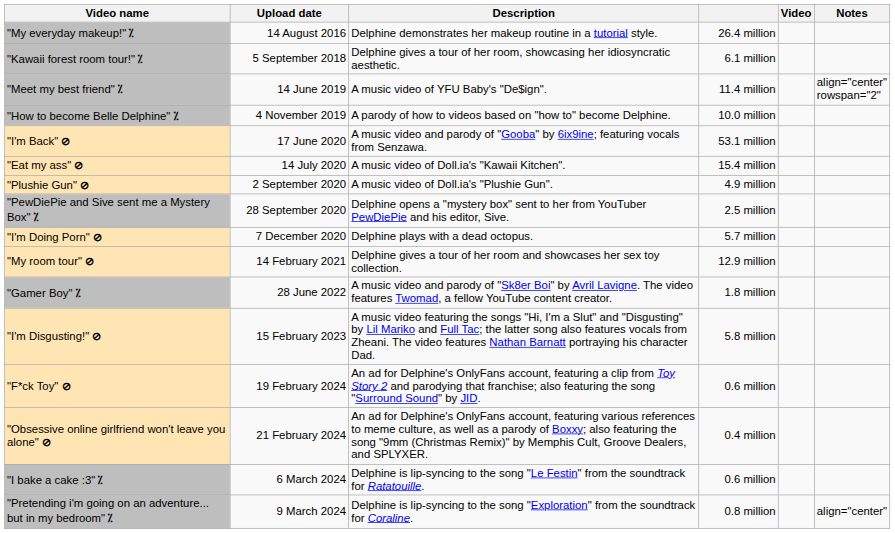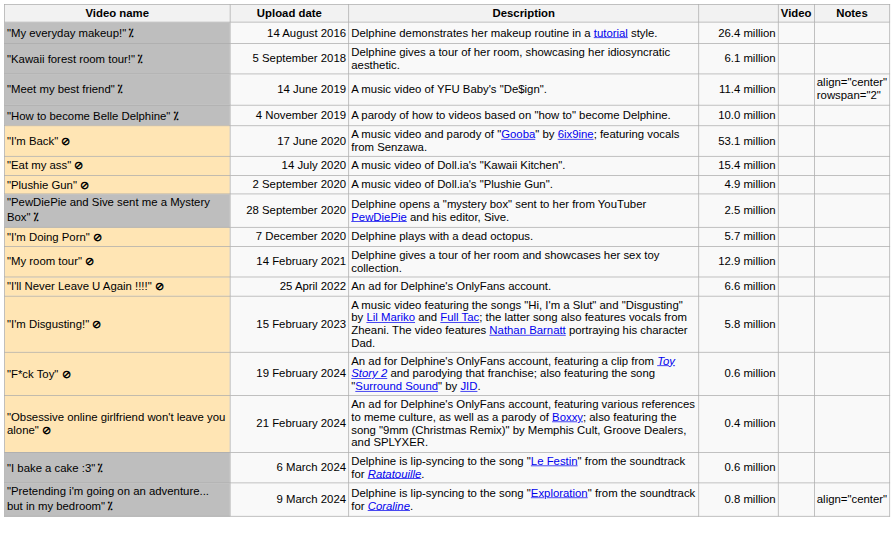+ row: (86, 286)
- row: (43, 293)
